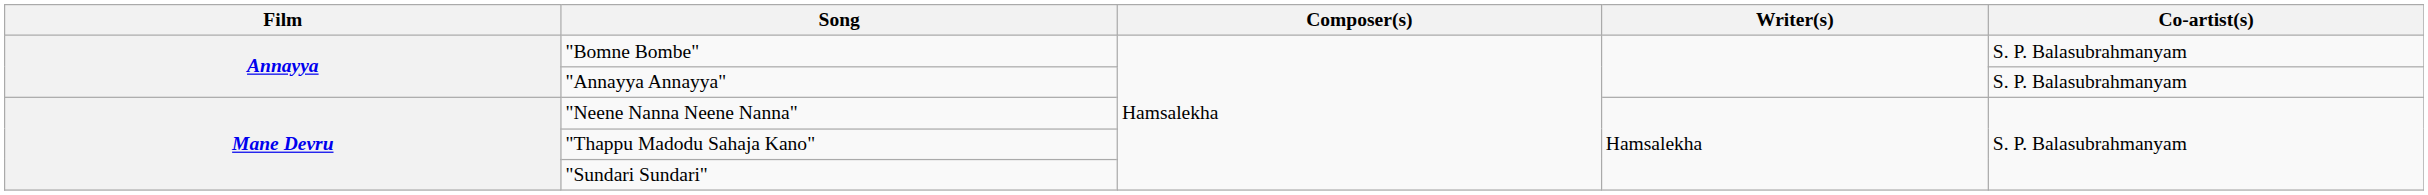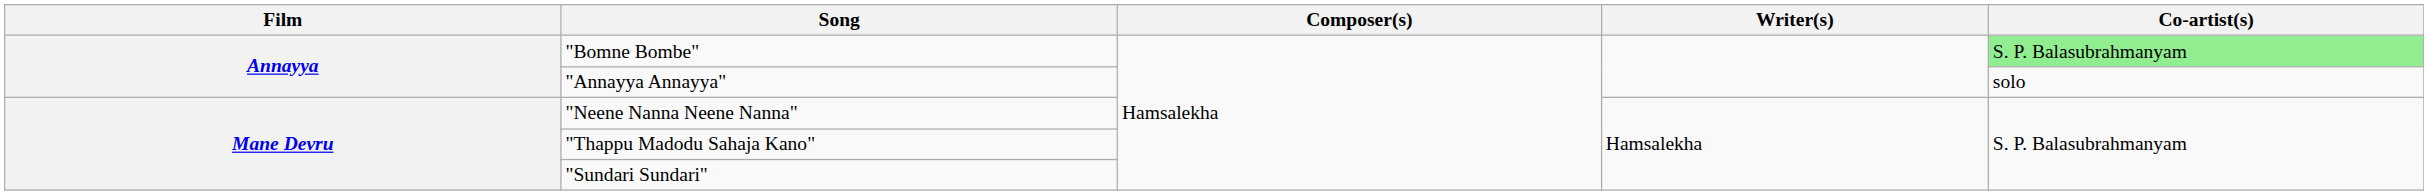(2090, 50) no background -> (2090, 50) lightgreen background
(2090, 81) S. P. Balasubrahmanyam -> (2009, 81) solo
